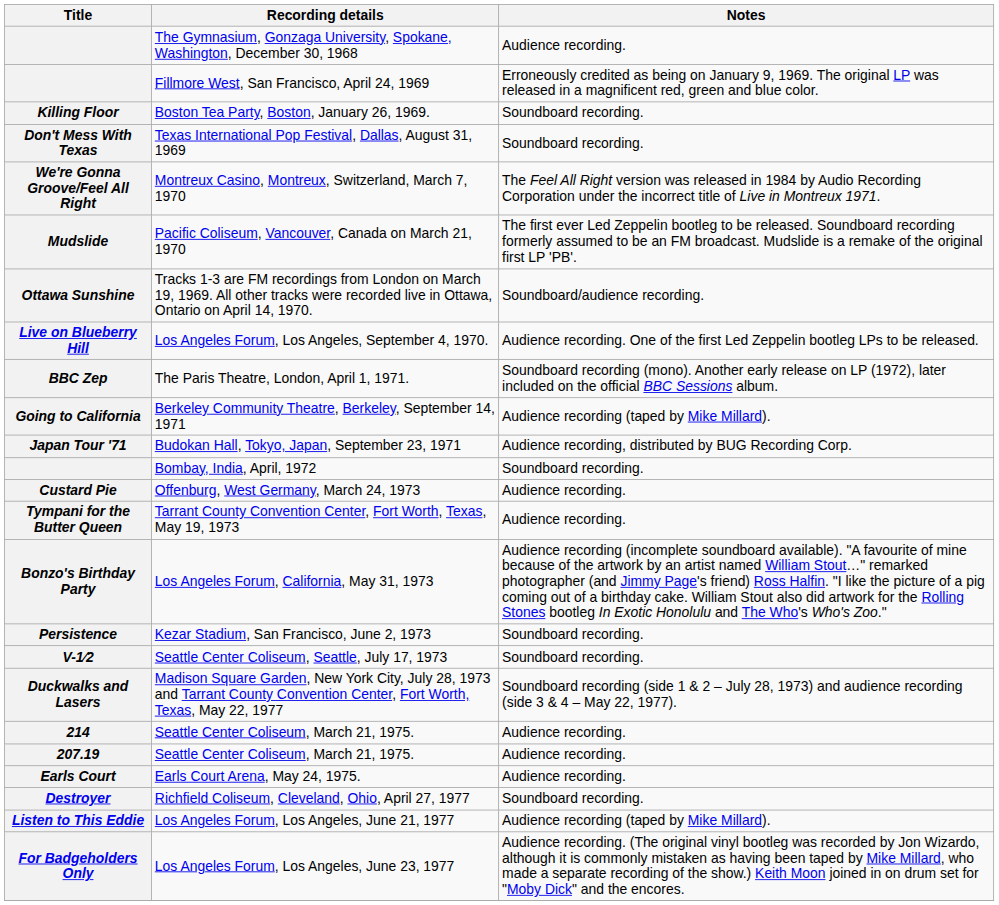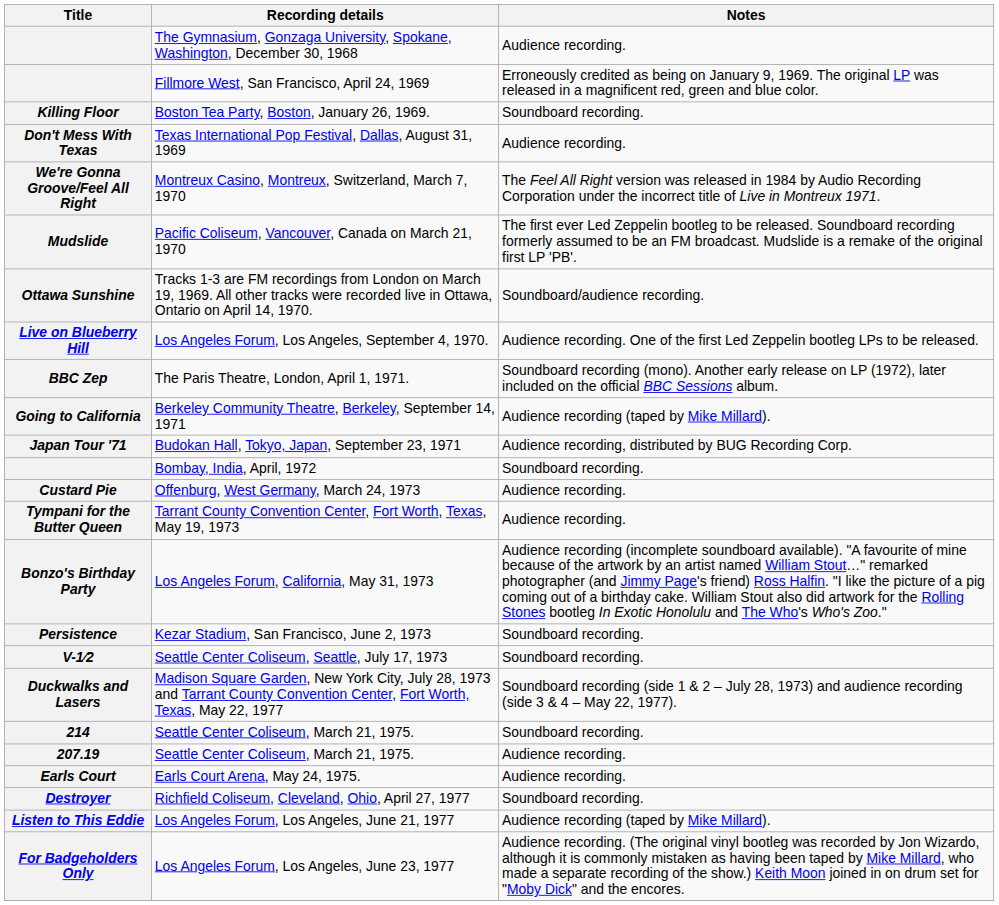(573, 142) Soundboard recording. -> (564, 142) Audience recording.
(564, 732) Audience recording. -> (573, 732) Soundboard recording.
